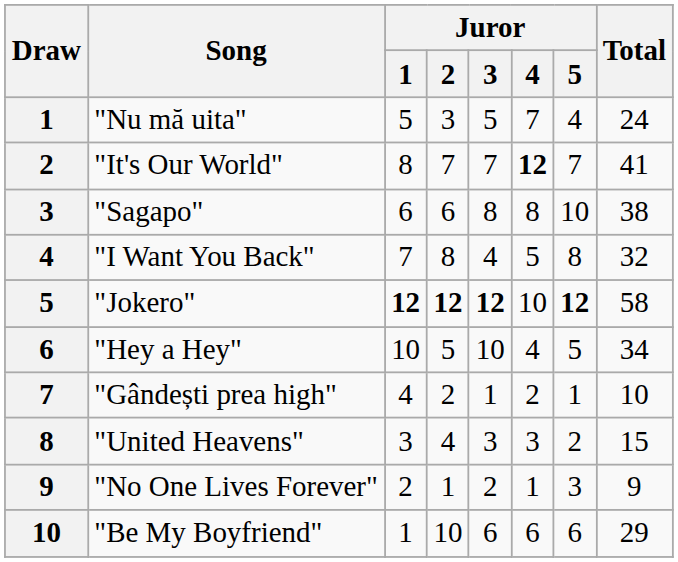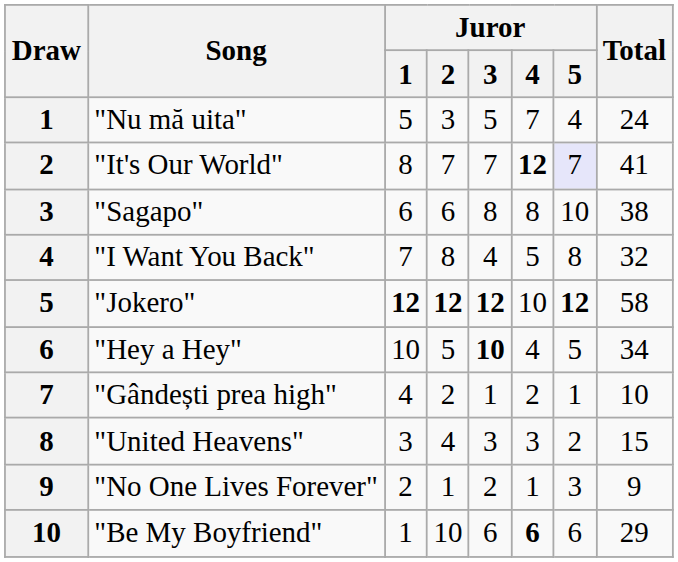(575, 165) no background -> (575, 165) lavender background
(490, 348) normal -> (490, 348) bold
(533, 532) normal -> (533, 532) bold
